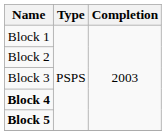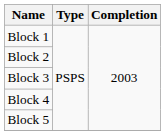(29, 99) bold -> (28, 99) normal
(29, 120) bold -> (28, 120) normal
